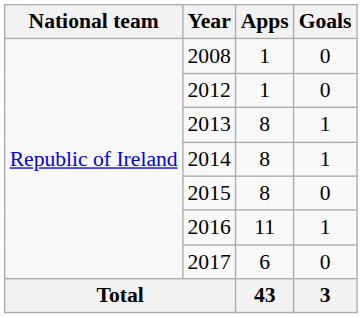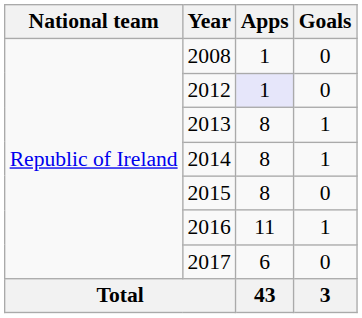(265, 90) no background -> (265, 90) lavender background
